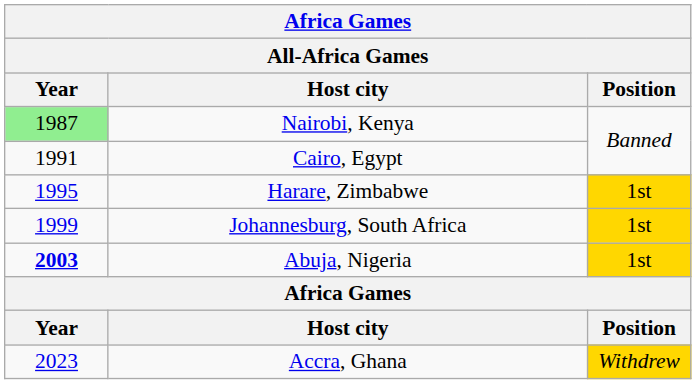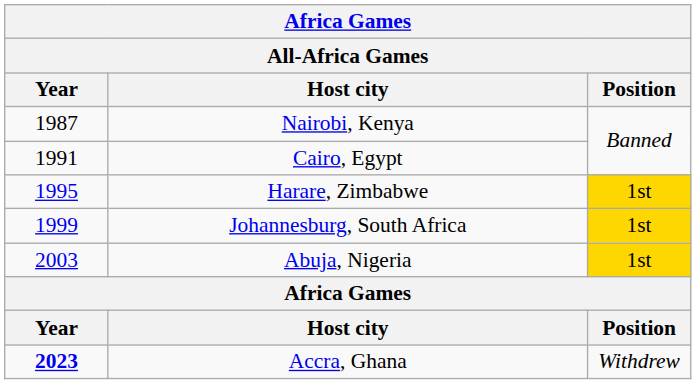(57, 123) lightgreen background -> (57, 123) no background
(57, 259) bold -> (57, 259) normal
(57, 361) normal -> (57, 361) bold
(639, 361) gold background -> (639, 361) no background
